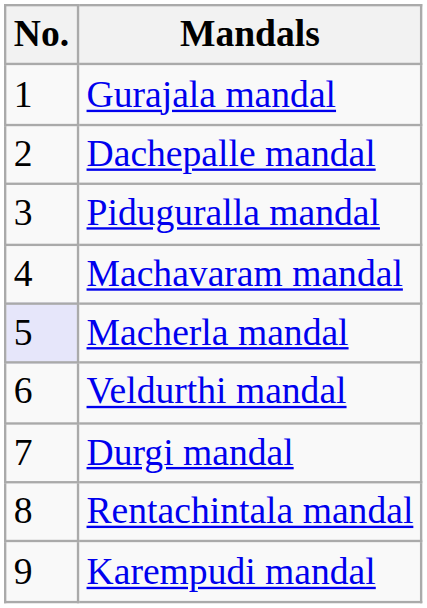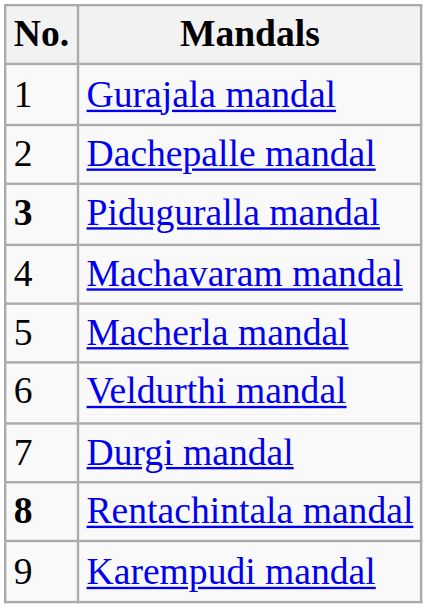(23, 213) normal -> (23, 213) bold
(23, 332) lavender background -> (23, 332) no background
(23, 511) normal -> (23, 511) bold
